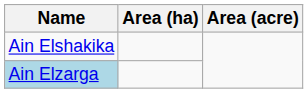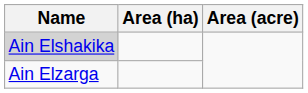(61, 46) no background -> (61, 46) lightgrey background
(54, 74) lightblue background -> (54, 74) no background
